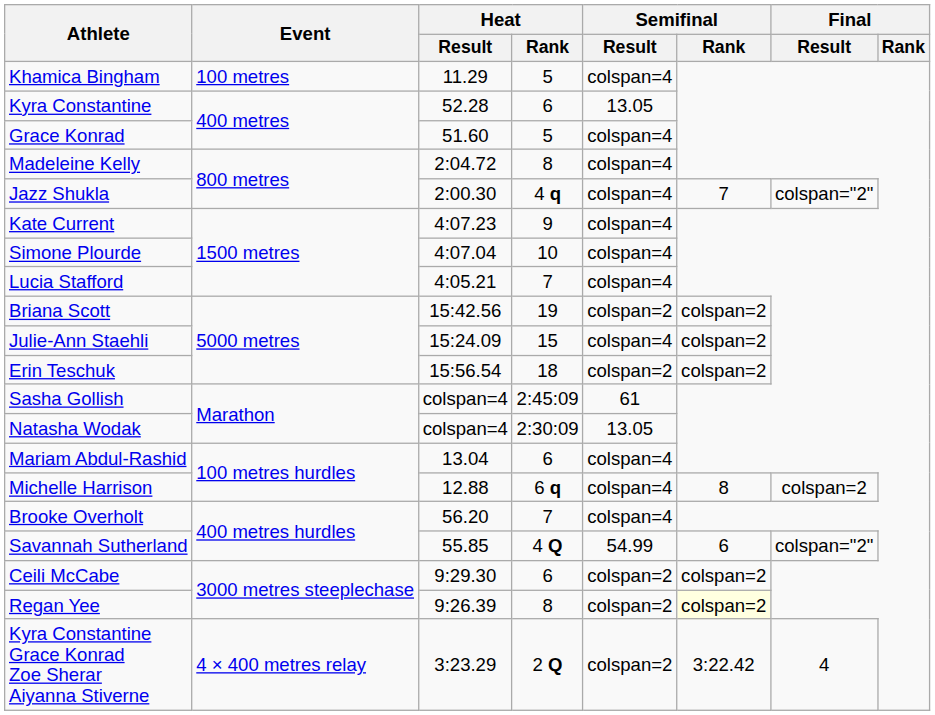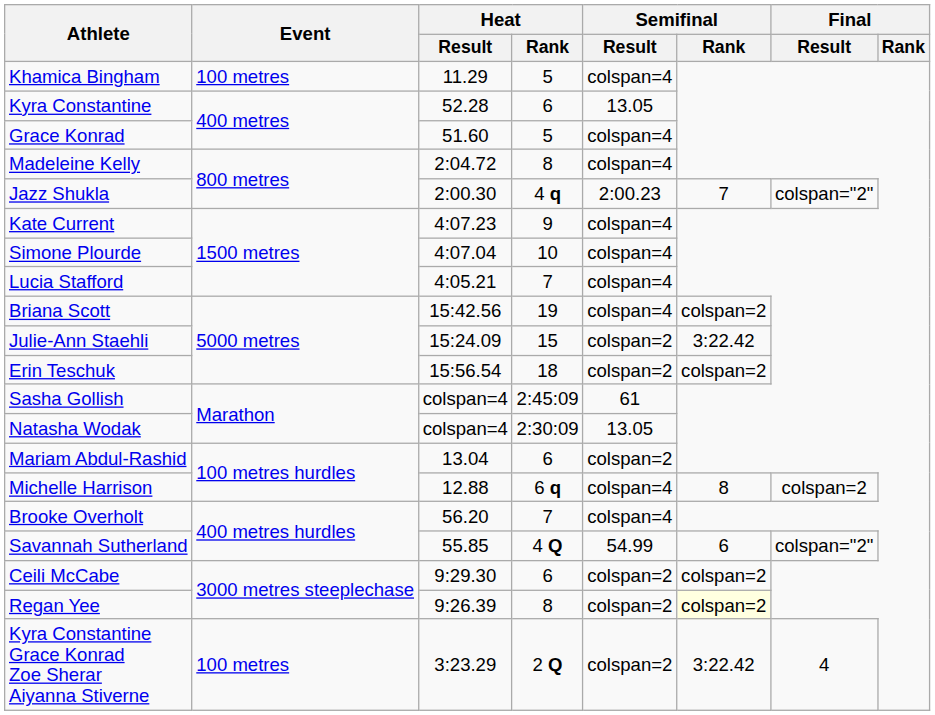(630, 194) colspan=4 -> (630, 194) 2:00.23
(630, 312) colspan=2 -> (630, 312) colspan=4
(630, 341) colspan=4 -> (630, 341) colspan=2
(724, 341) colspan=2 -> (724, 341) 3:22.42
(630, 458) colspan=4 -> (630, 458) colspan=2
(281, 665) 4 × 400 metres relay -> (243, 665) 100 metres
